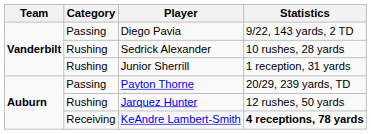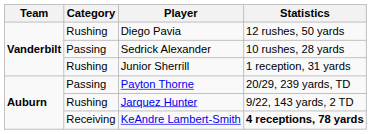(86, 31) Passing -> (87, 31) Rushing
(300, 31) 9/22, 143 yards, 2 TD -> (295, 31) 12 rushes, 50 yards
(87, 49) Rushing -> (86, 49) Passing
(295, 102) 12 rushes, 50 yards -> (300, 102) 9/22, 143 yards, 2 TD
